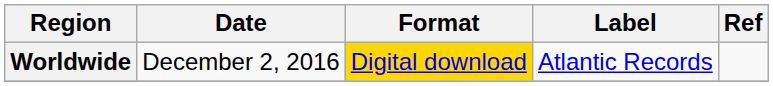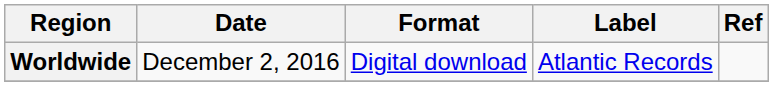(439, 61) gold background -> (439, 61) no background
